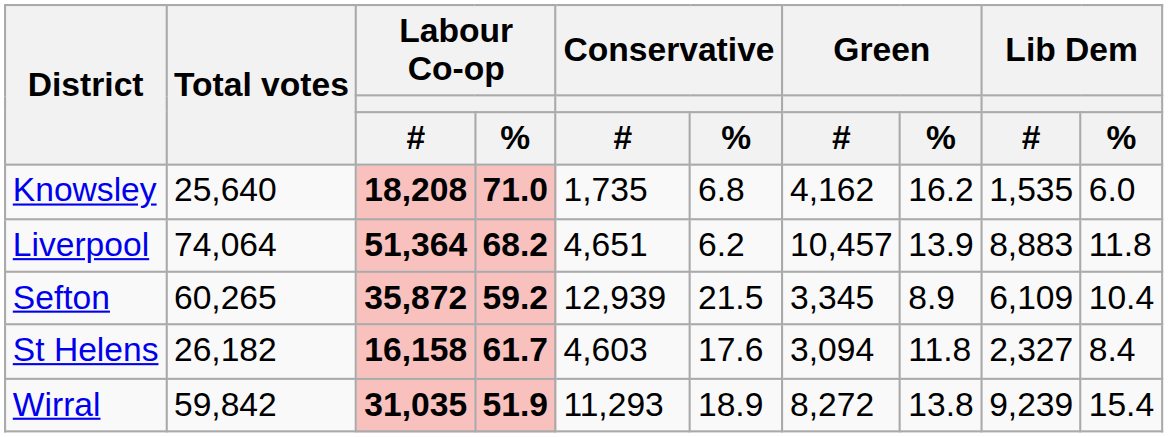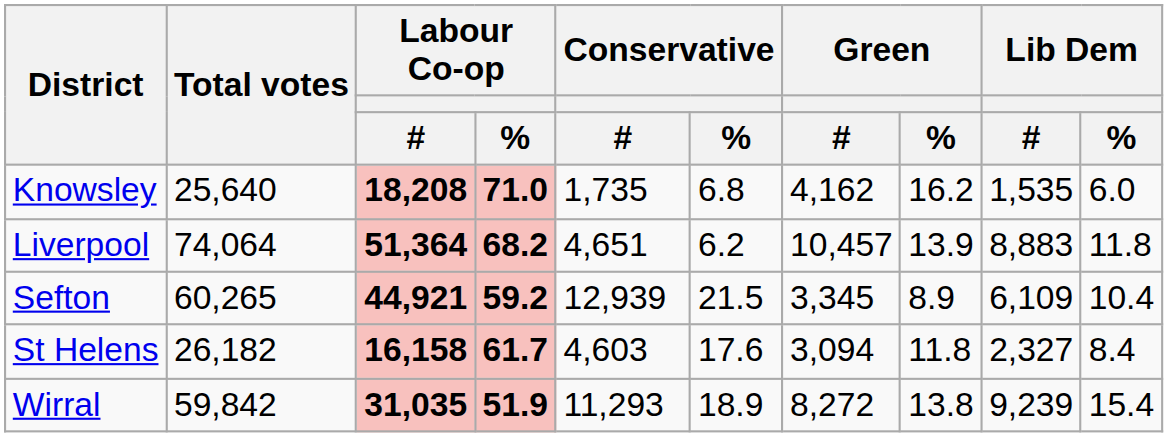(416, 297) 35,872 -> (416, 297) 44,921
